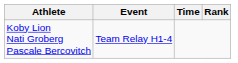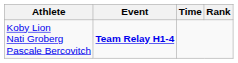(134, 39) normal -> (135, 39) bold
